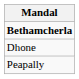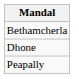(39, 30) bold -> (37, 30) normal
